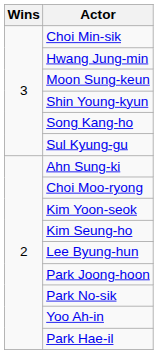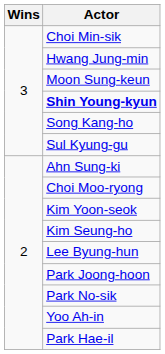(97, 101) normal -> (101, 101) bold
